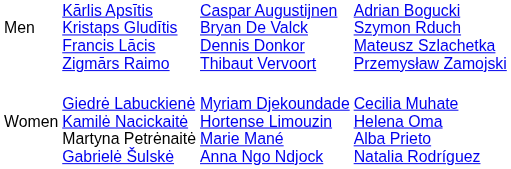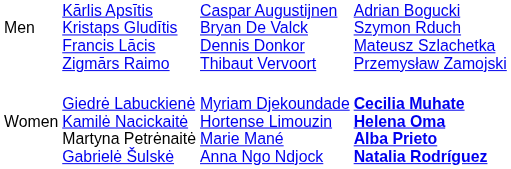(417, 130) normal -> (421, 130) bold
